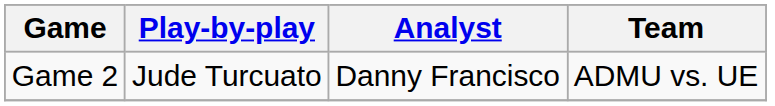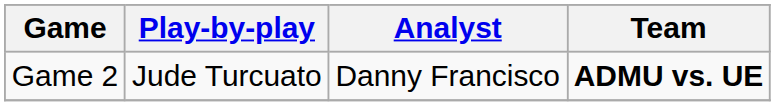(666, 75) normal -> (669, 75) bold
